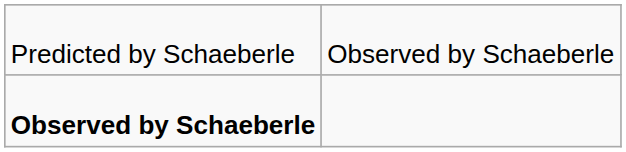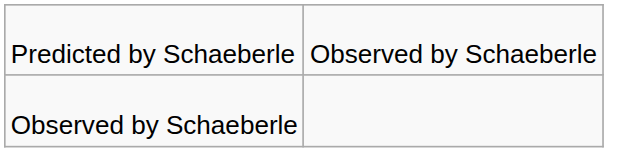(163, 125) bold -> (154, 125) normal
